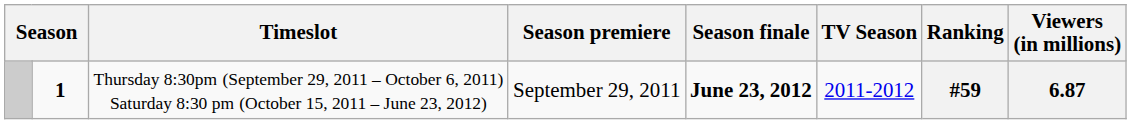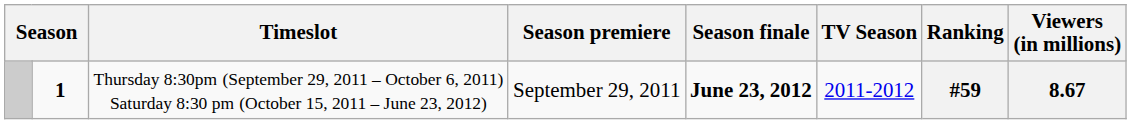(1067, 89) 6.87 -> (1067, 89) 8.67
